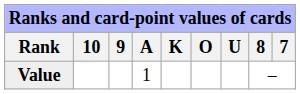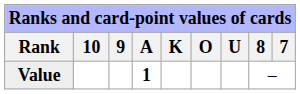(146, 74) normal -> (146, 74) bold
